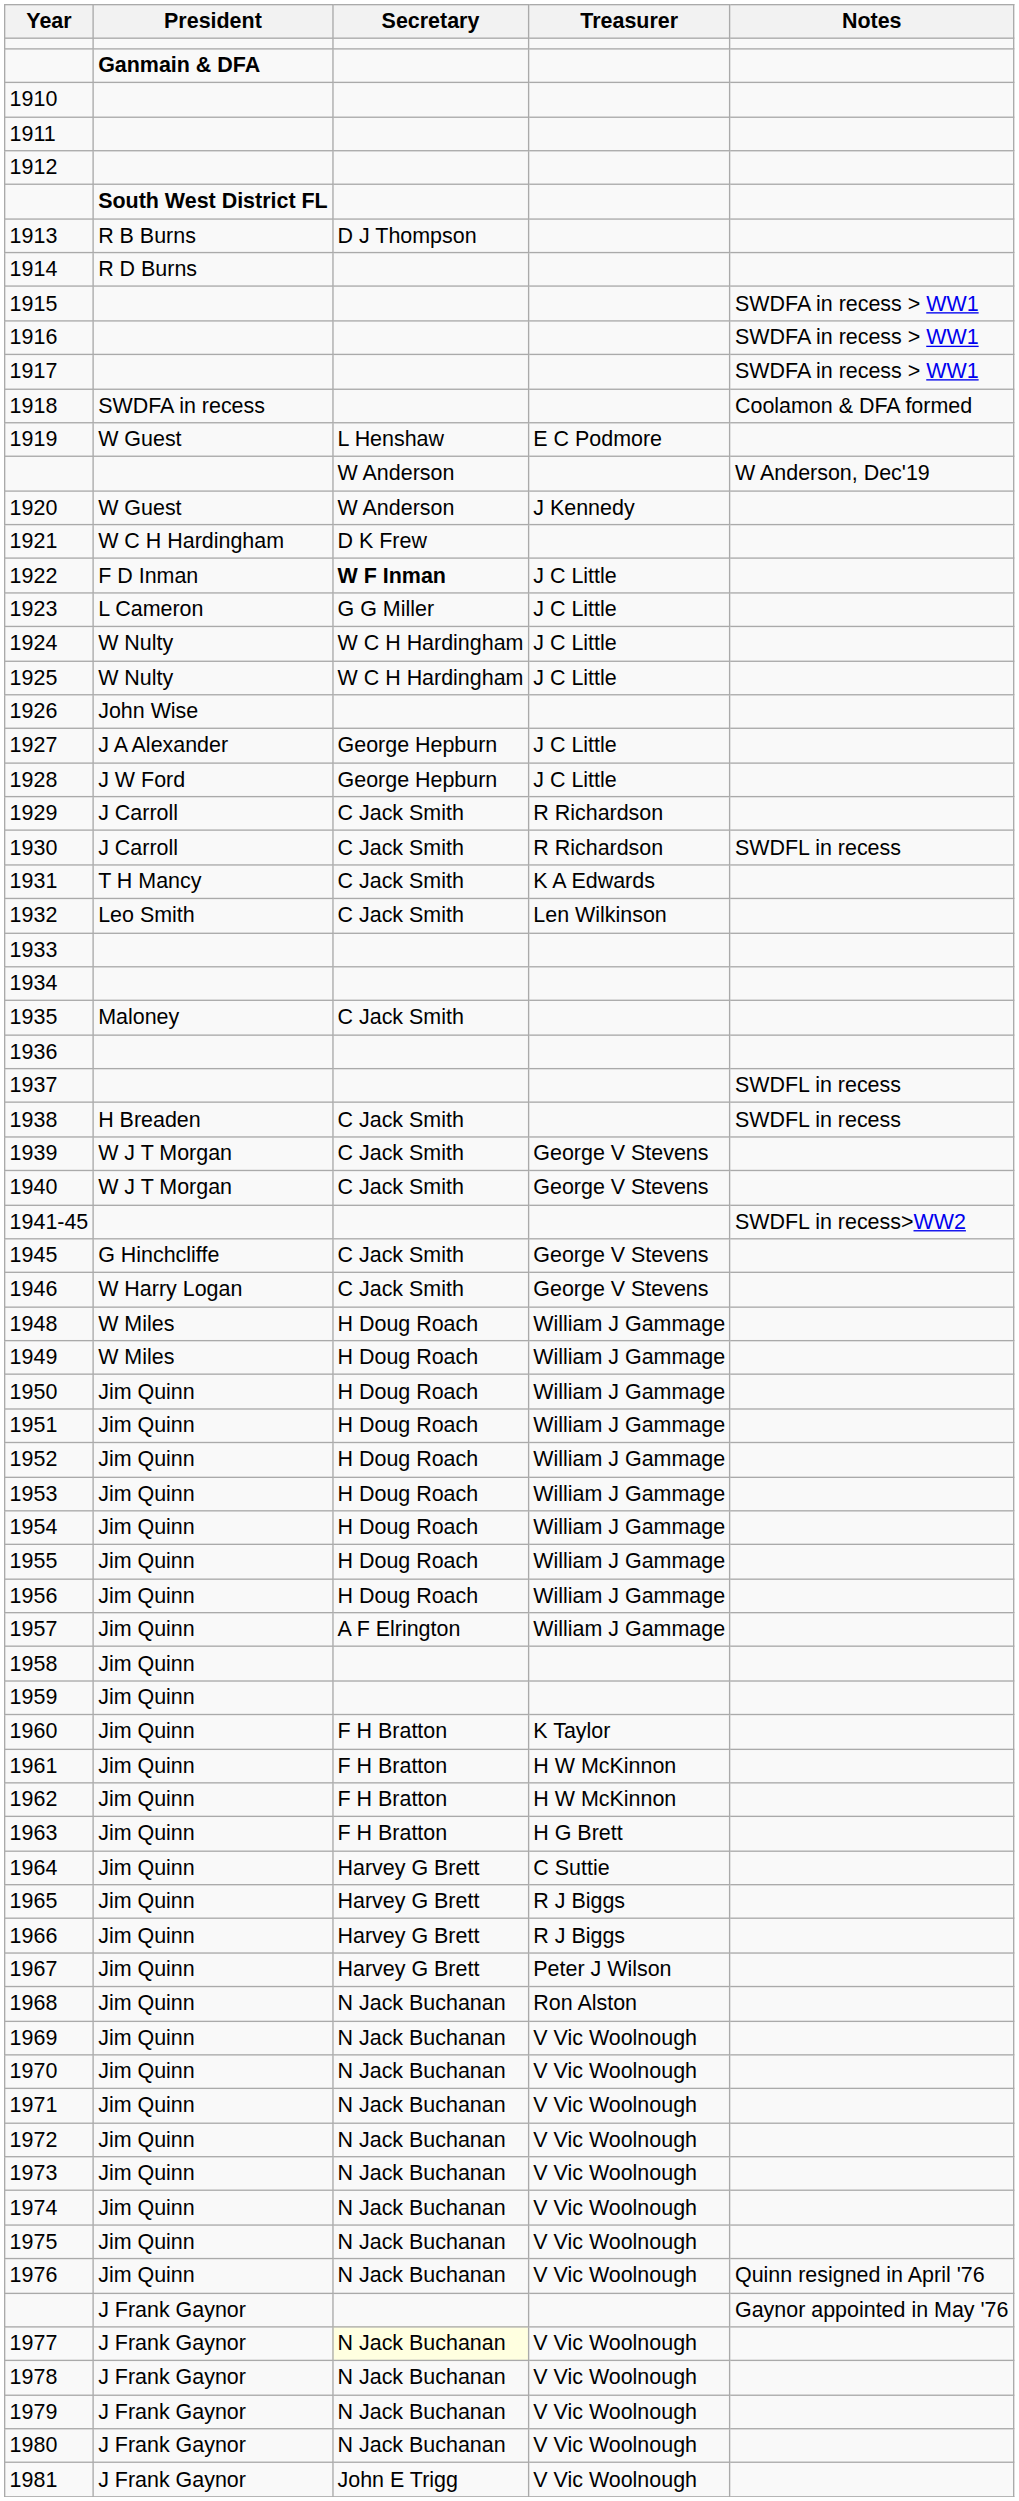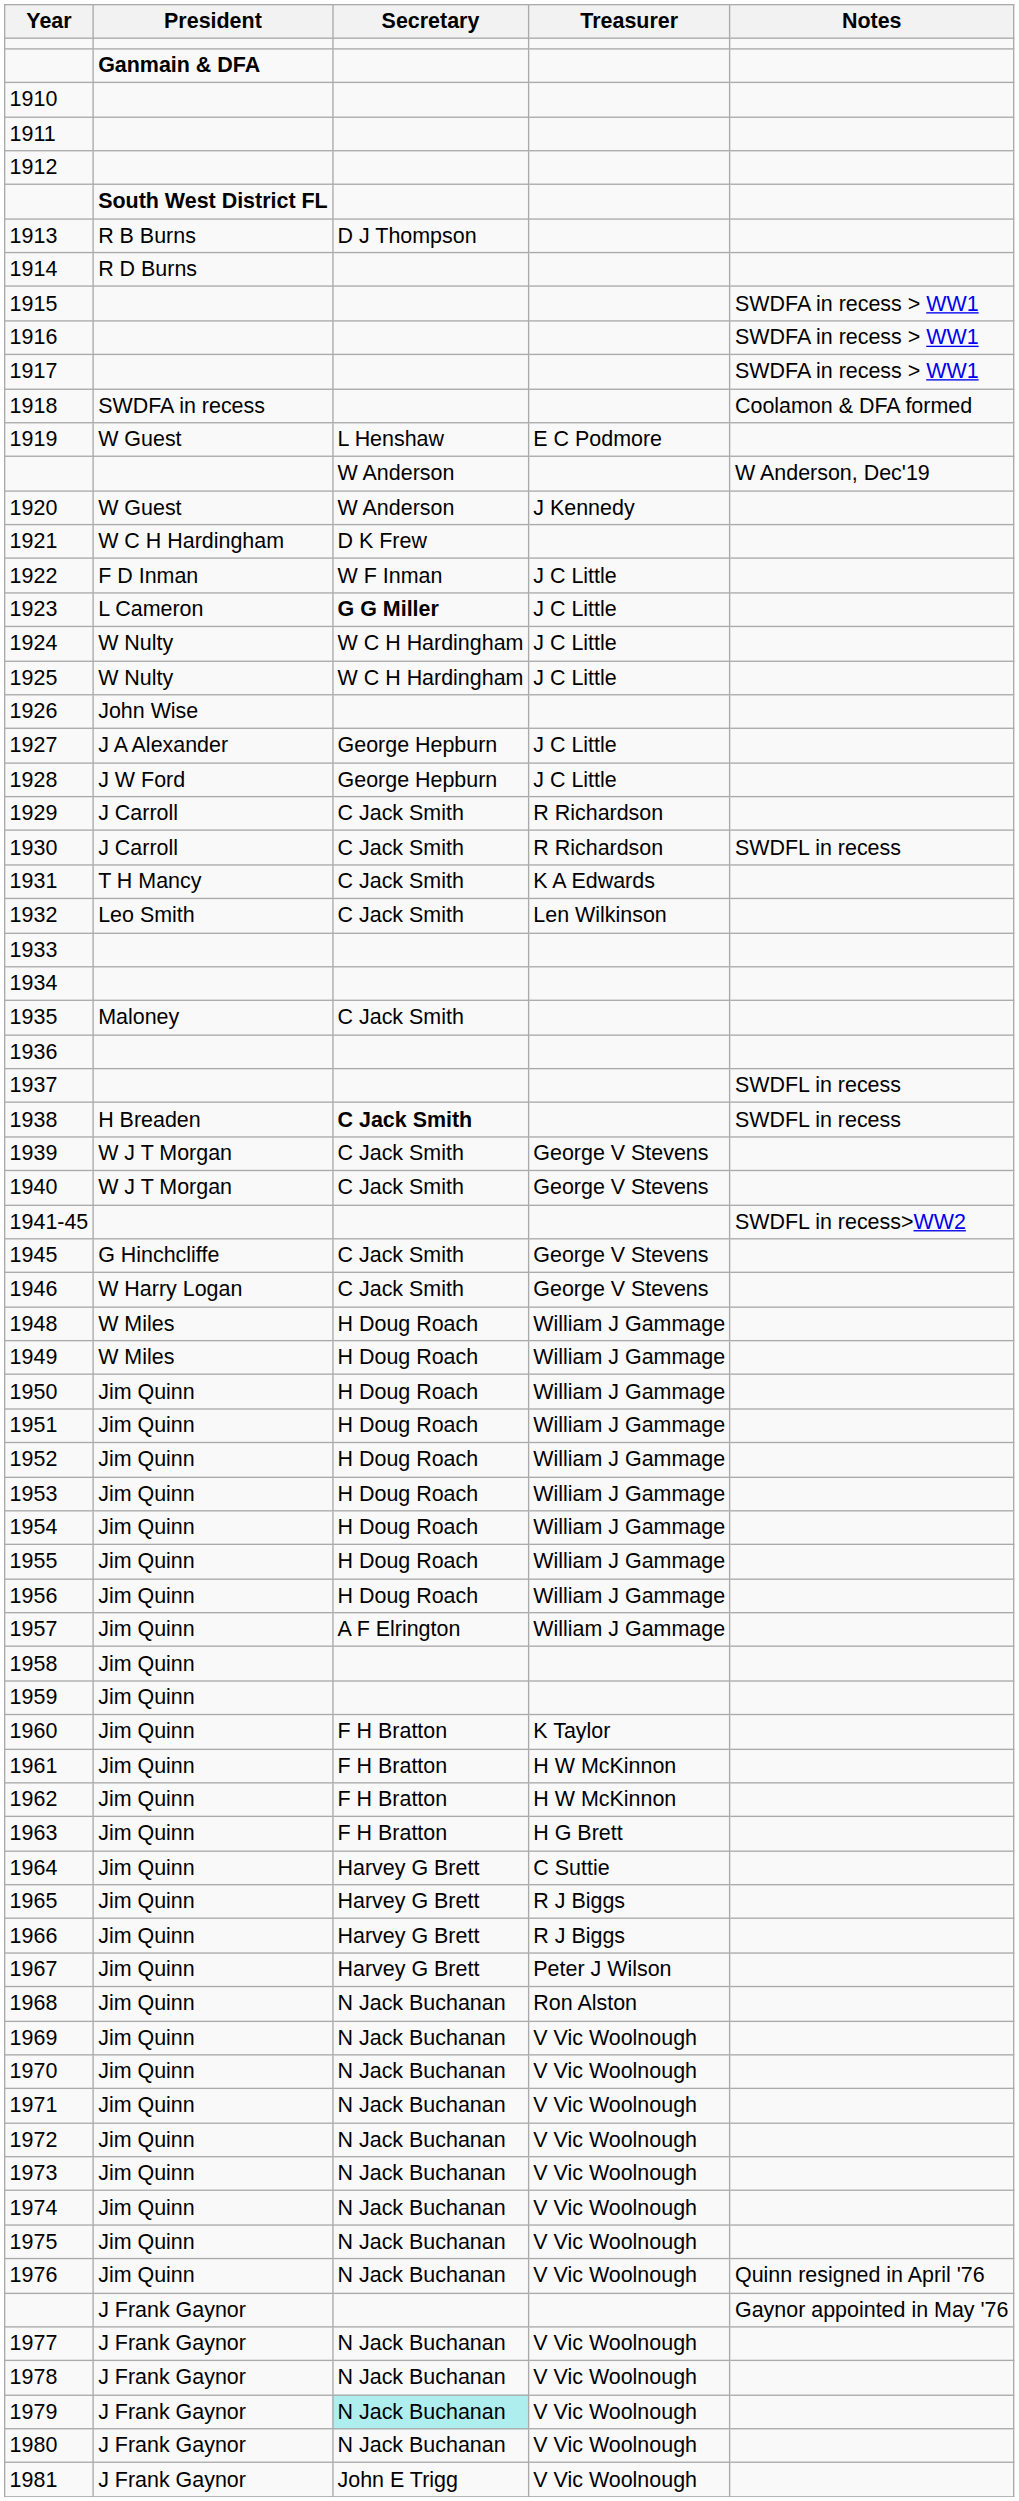(392, 575) bold -> (390, 575) normal
(386, 609) normal -> (388, 609) bold
(401, 1119) normal -> (405, 1119) bold
(422, 2343) lightyellow background -> (422, 2343) no background
(422, 2411) no background -> (422, 2411) paleturquoise background
